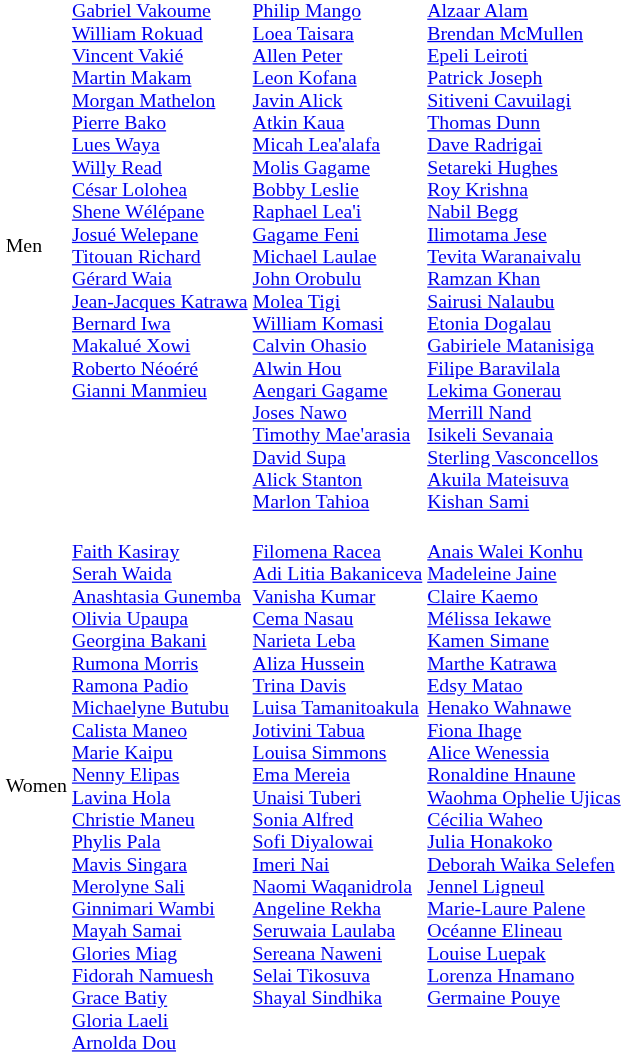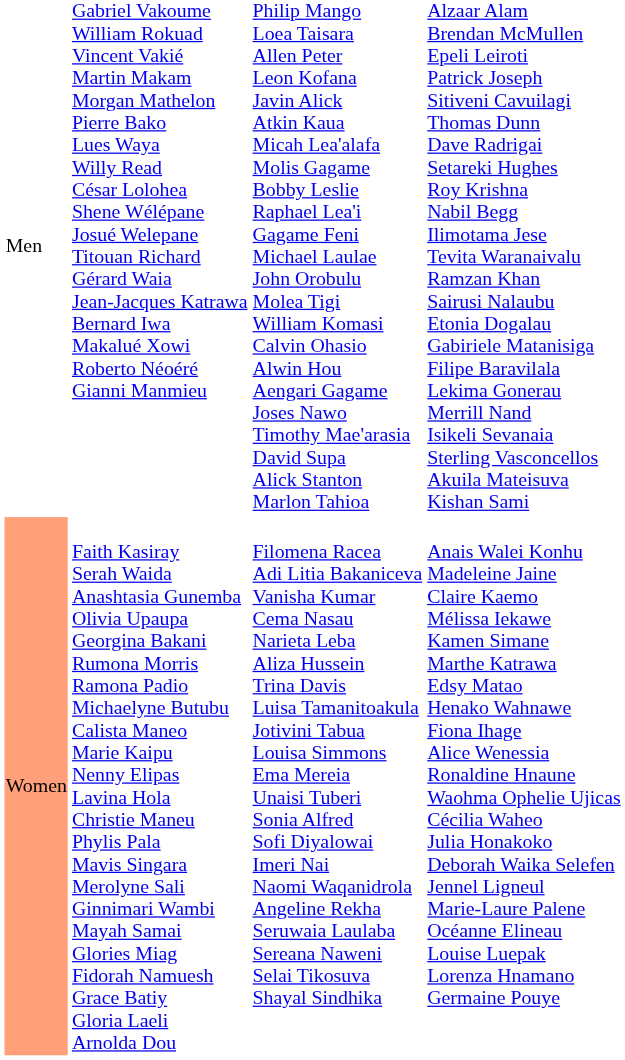(36, 786) no background -> (36, 786) lightsalmon background
